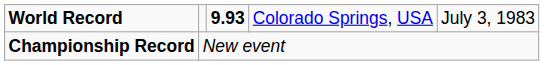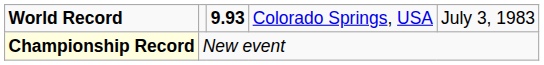(102, 45) no background -> (102, 45) lightyellow background
